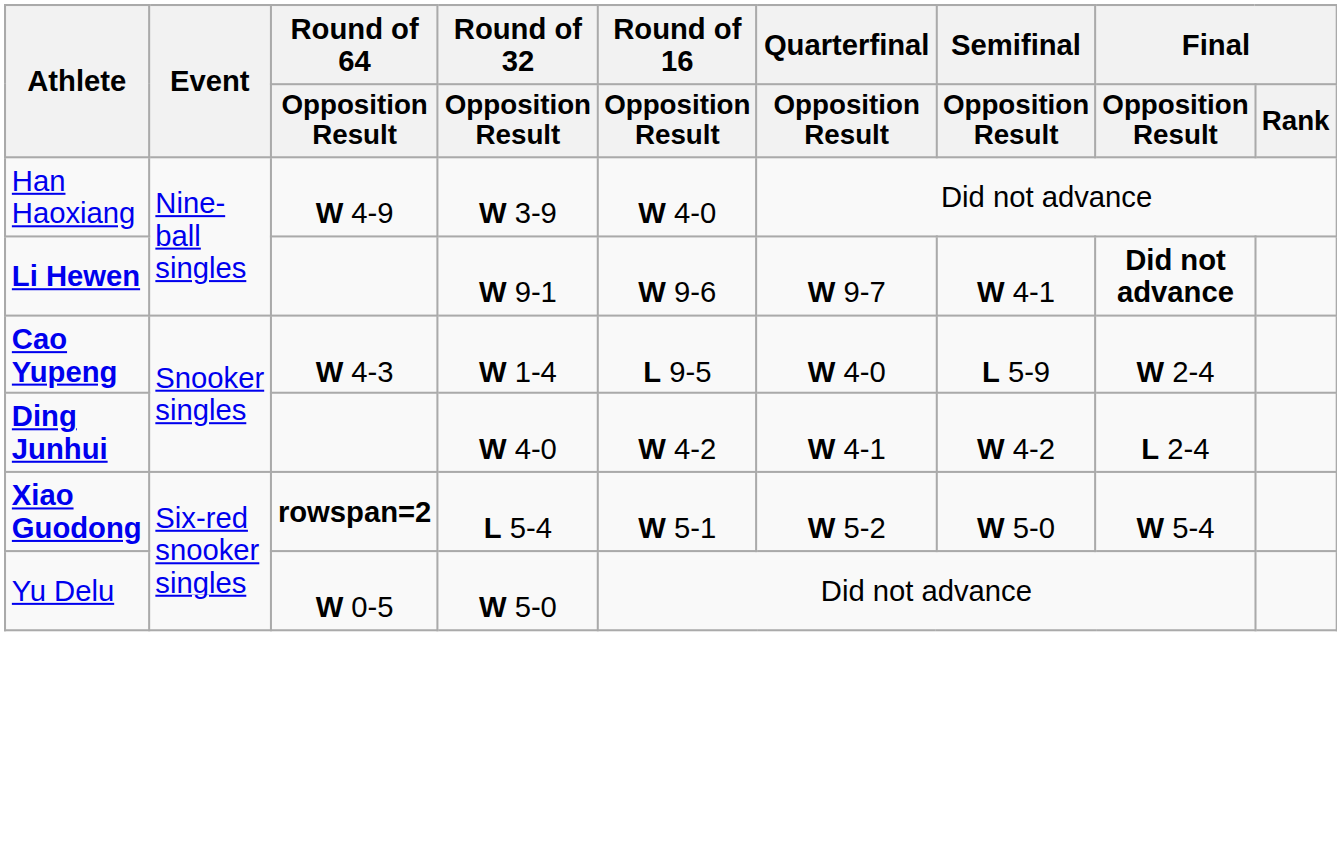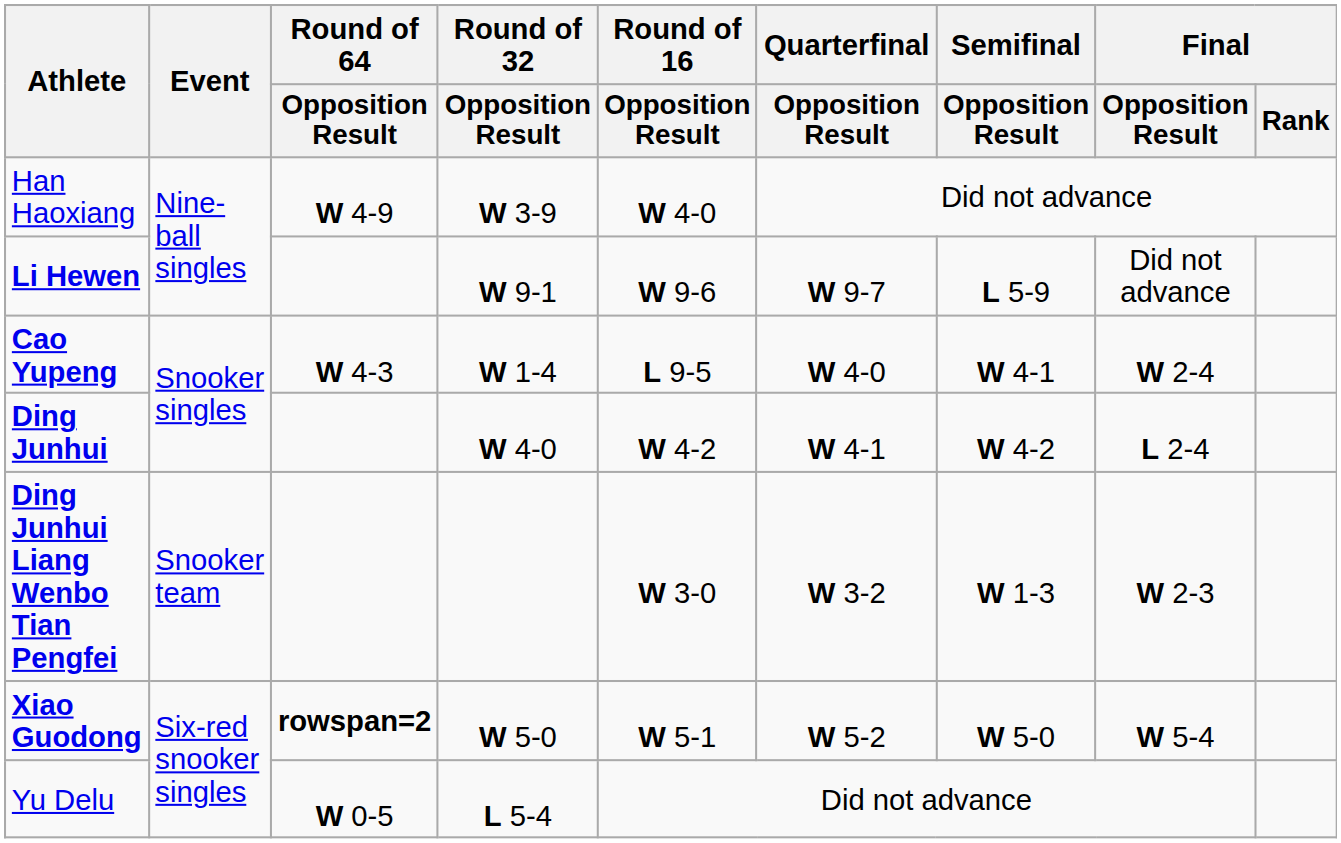(1016, 292) W 4-1 -> (1016, 292) L 5-9
(1175, 276) bold -> (1175, 276) normal
(1016, 371) L 5-9 -> (1016, 371) W 4-1
+ row: (65, 577)
(518, 528) L 5-4 -> (518, 737) W 5-0
(518, 607) W 5-0 -> (518, 816) L 5-4
